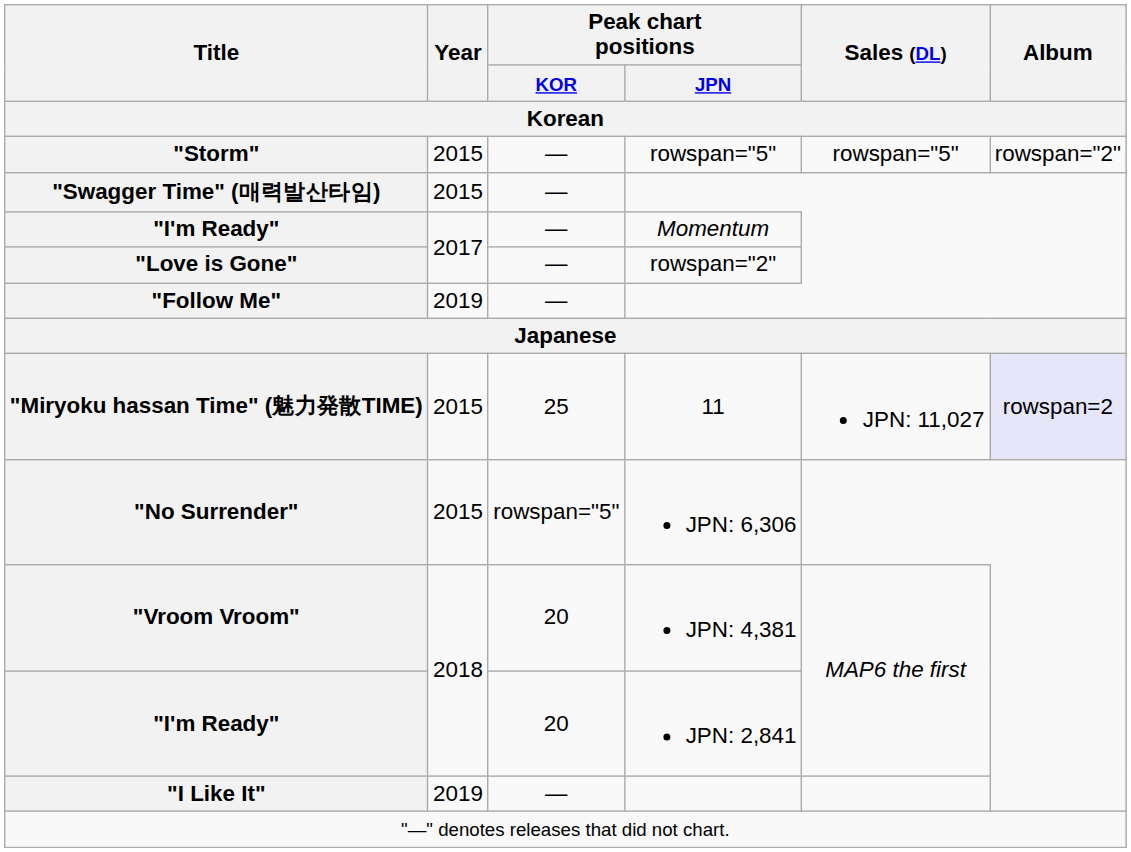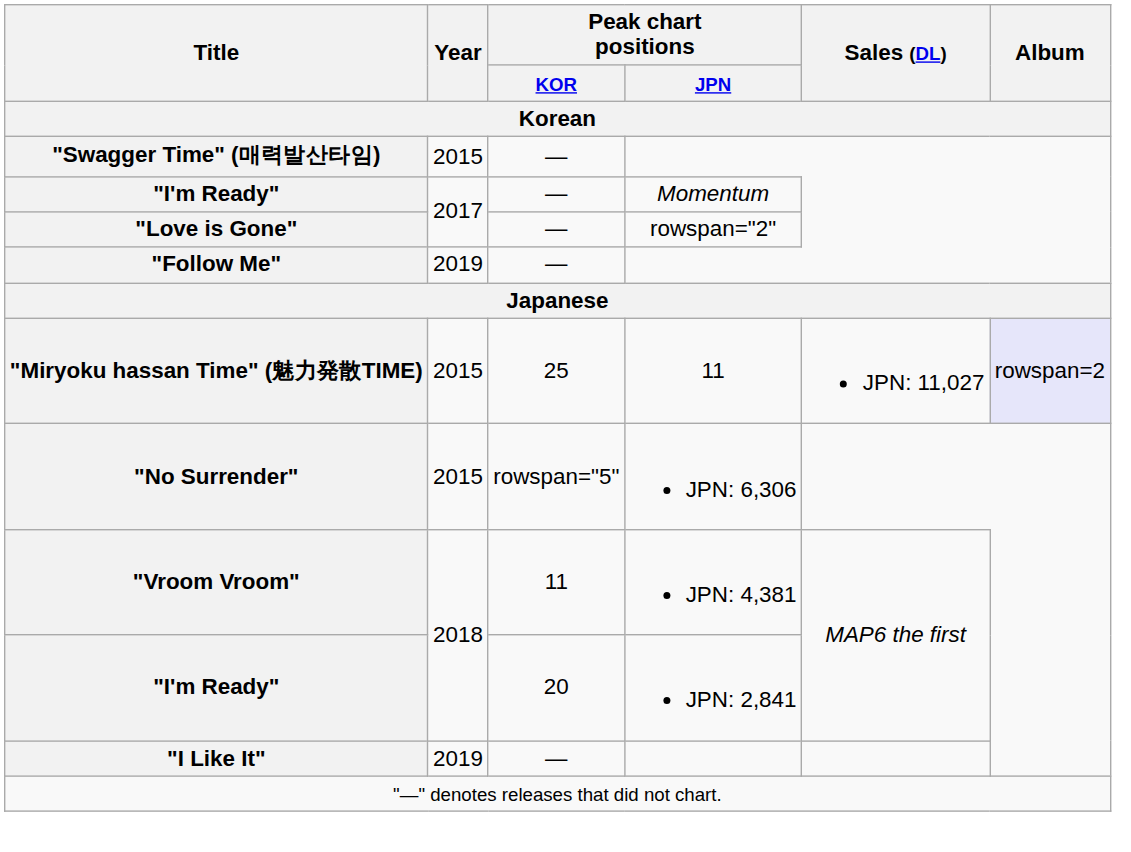- row: (216, 154)
(556, 617) 20 -> (556, 581) 11
